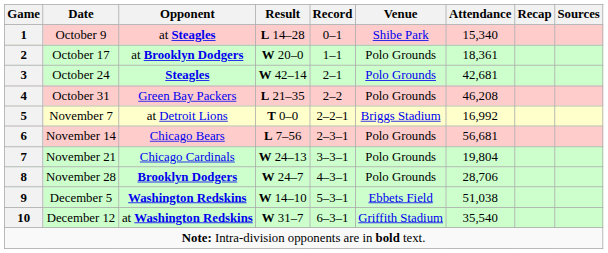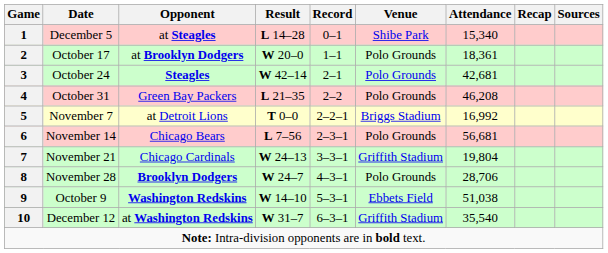(81, 34) October 9 -> (81, 34) December 5
(401, 156) Polo Grounds -> (401, 156) Griffith Stadium
(81, 197) December 5 -> (81, 197) October 9
